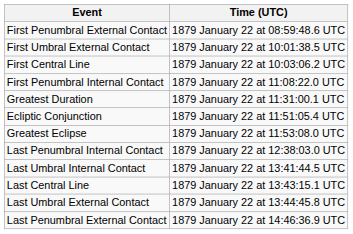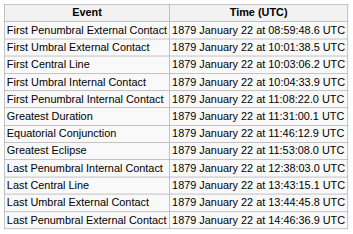+ row: (76, 82)
+ row: (62, 133)
- row: (54, 116)
- row: (76, 168)
